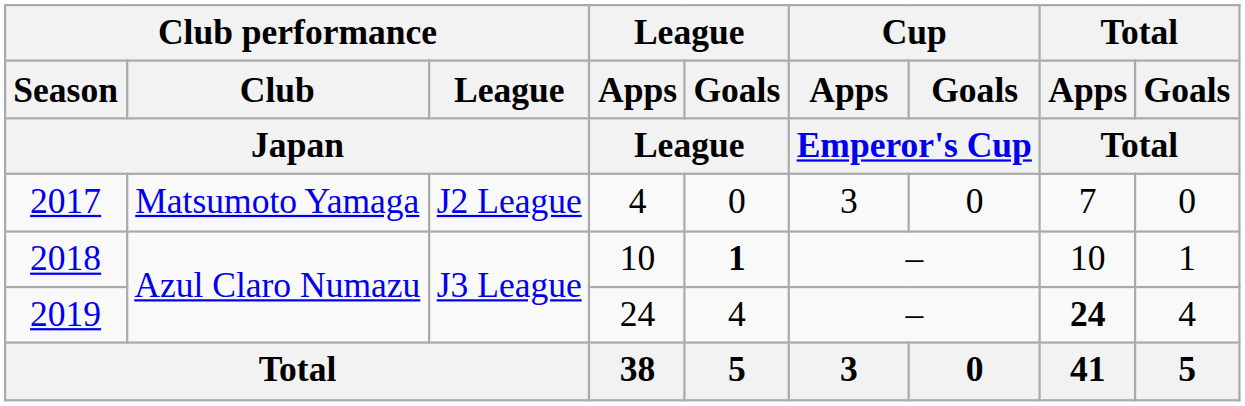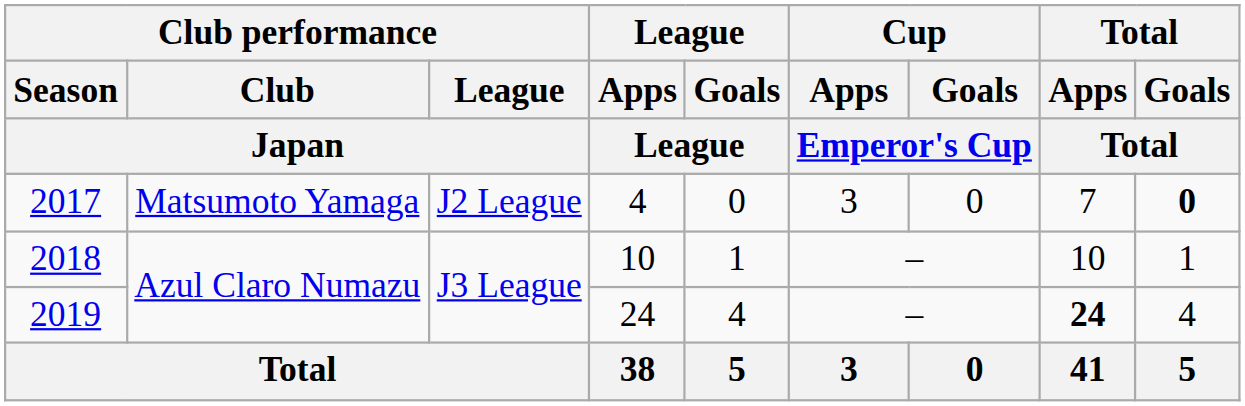(1187, 201) normal -> (1187, 201) bold
(737, 257) bold -> (737, 257) normal
